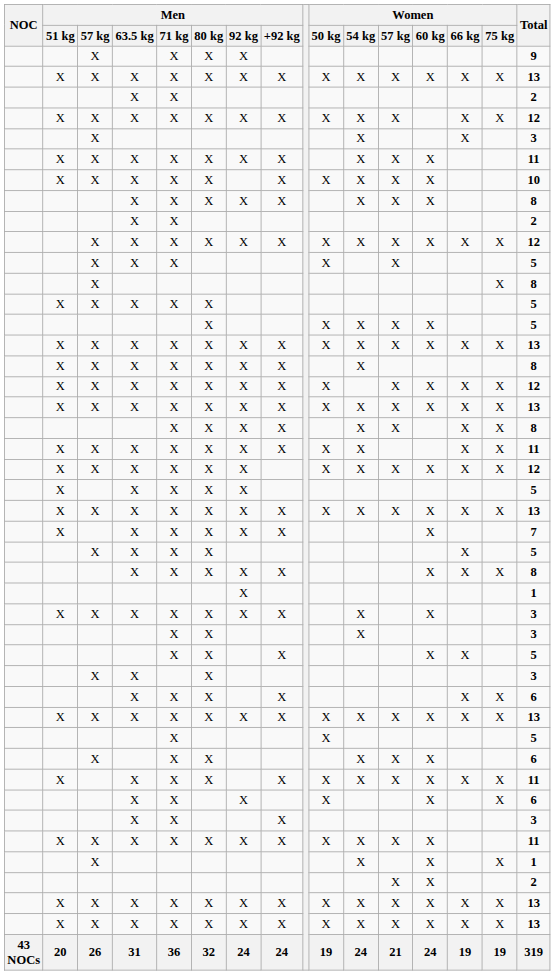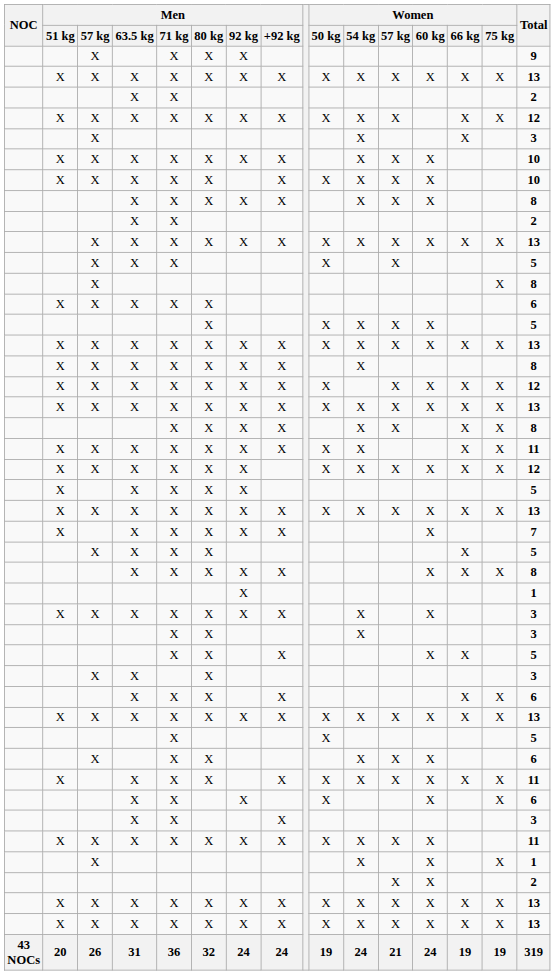(534, 159) 11 -> (534, 159) 10
(534, 242) 12 -> (534, 242) 13
(534, 304) 5 -> (534, 304) 6
